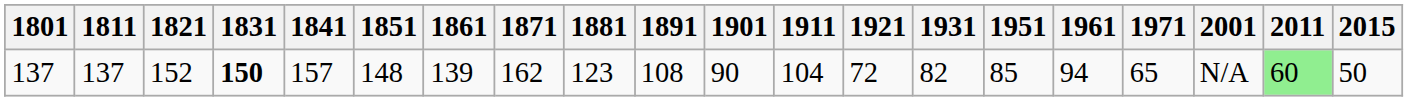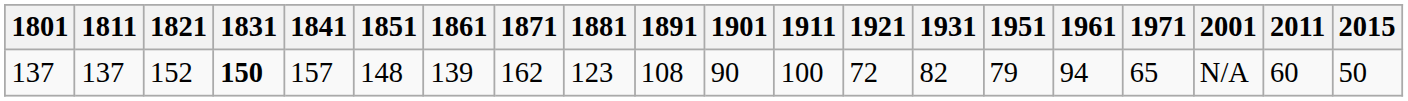(802, 72) 104 -> (802, 72) 100
(1004, 72) 85 -> (1004, 72) 79
(1284, 72) lightgreen background -> (1284, 72) no background
